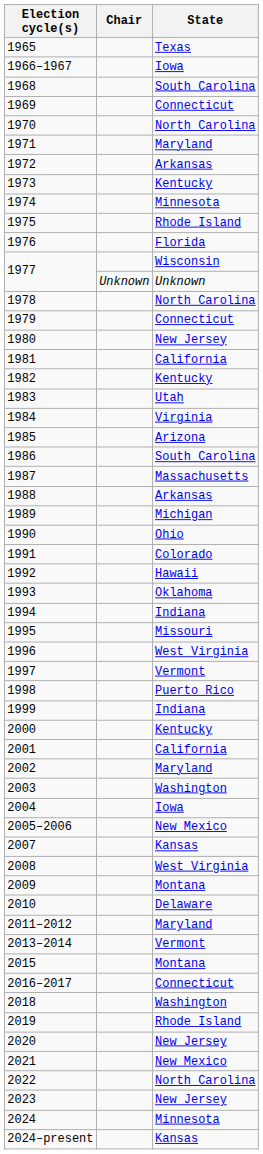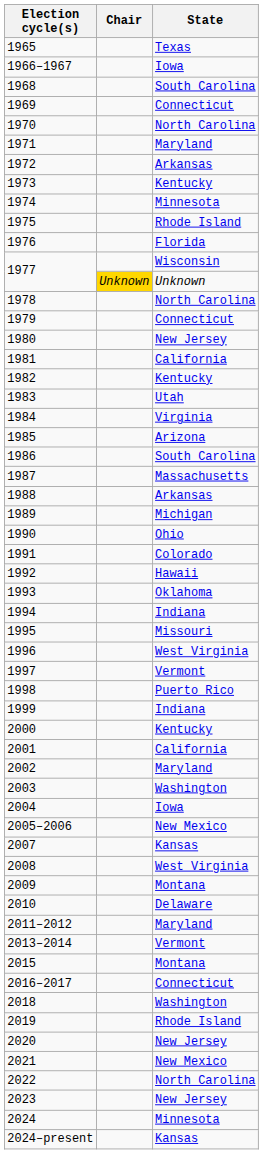(124, 281) no background -> (124, 281) gold background
